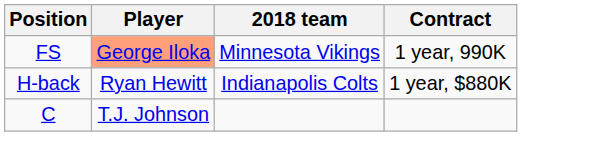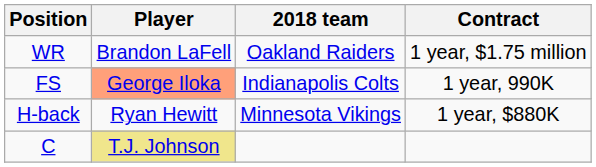+ row: (48, 51)
(300, 51) Minnesota Vikings -> (321, 83) Indianapolis Colts
(300, 83) Indianapolis Colts -> (321, 114) Minnesota Vikings
(153, 114) no background -> (164, 146) khaki background
